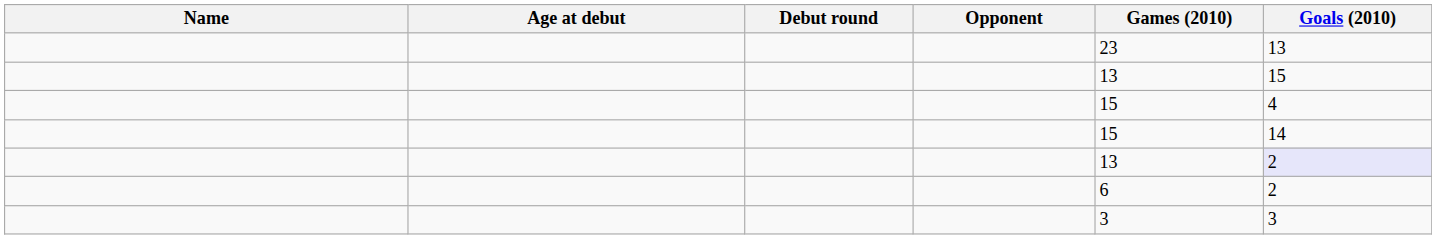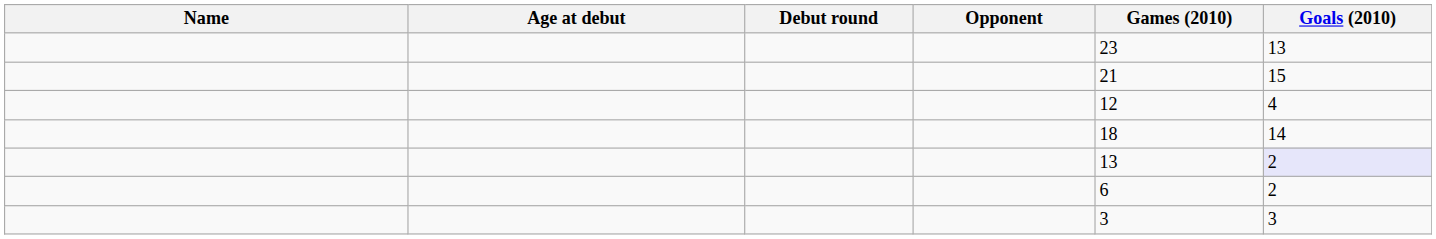(1109, 76) 13 -> (1109, 76) 21
(1109, 104) 15 -> (1109, 104) 12
(1109, 133) 15 -> (1109, 133) 18
